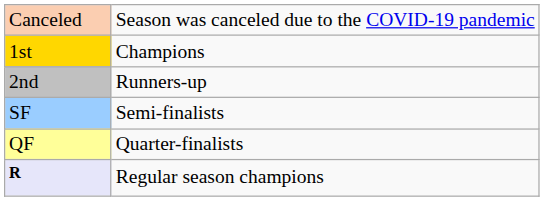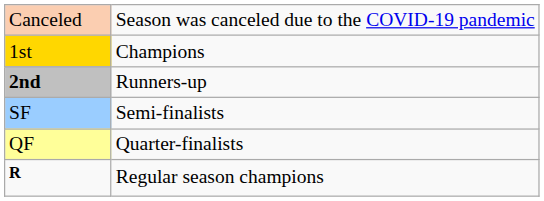(24, 81) normal -> (25, 81) bold
(15, 173) lavender background -> (15, 173) no background
